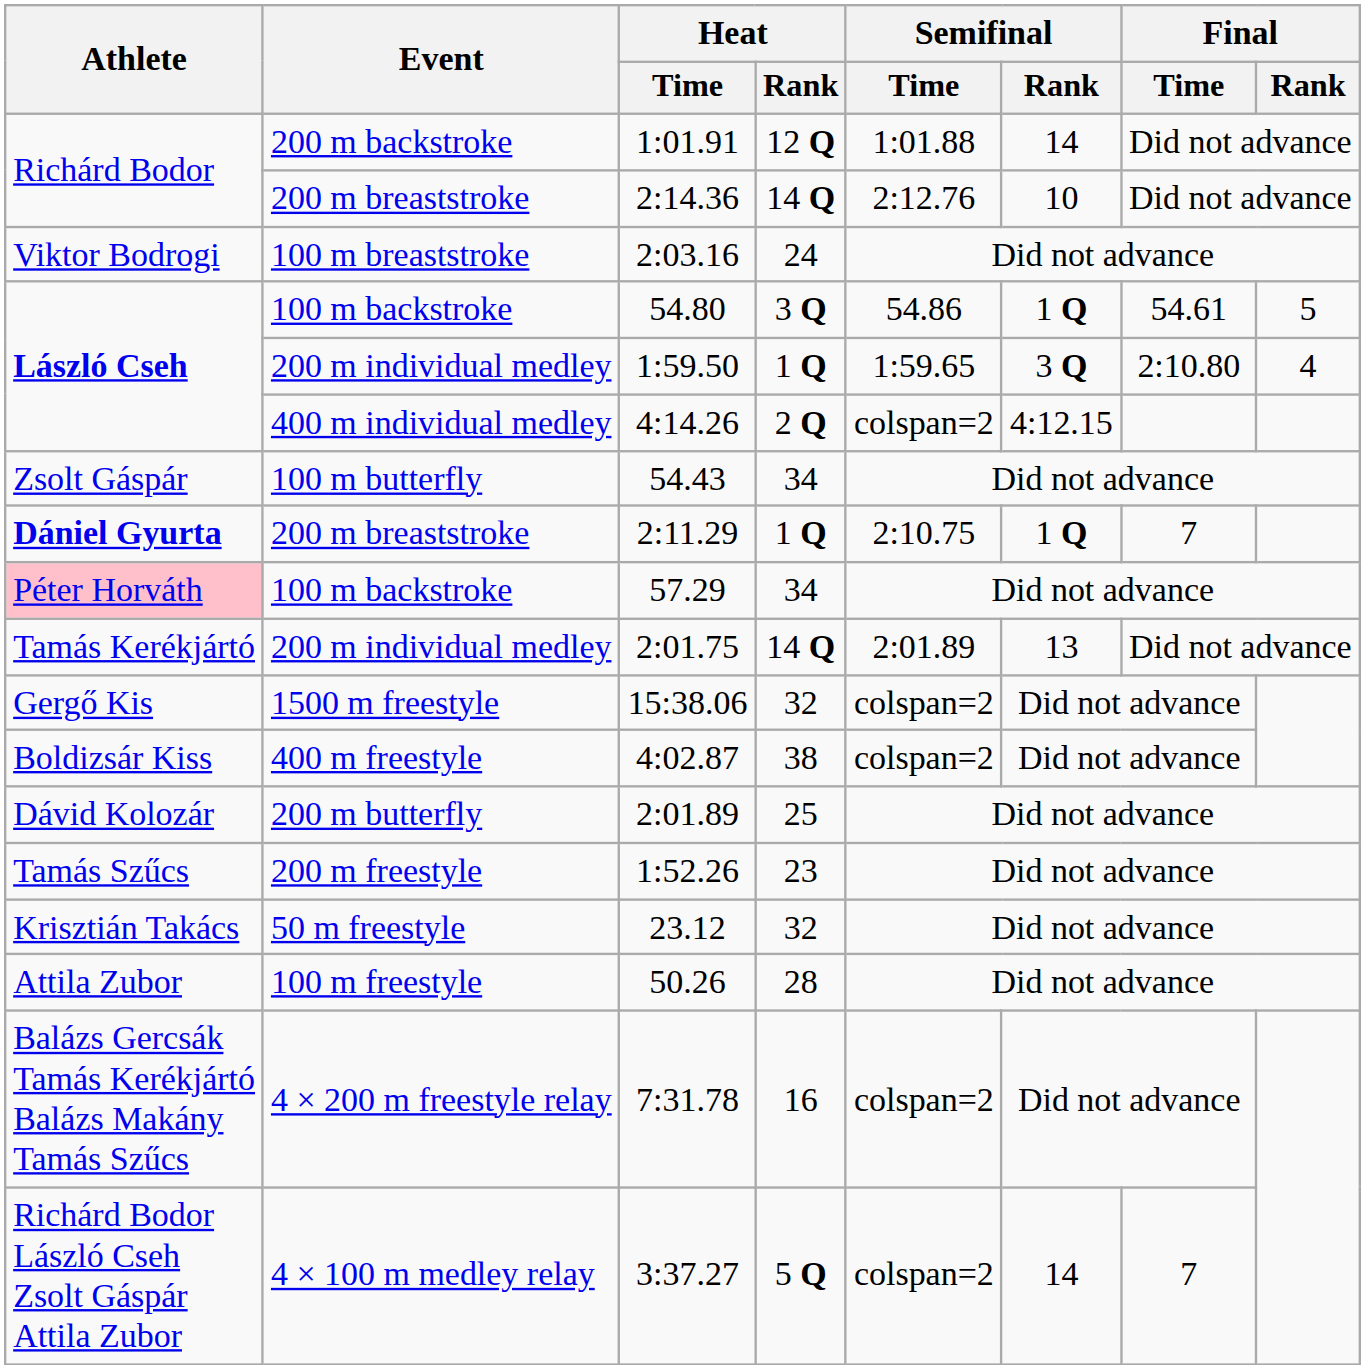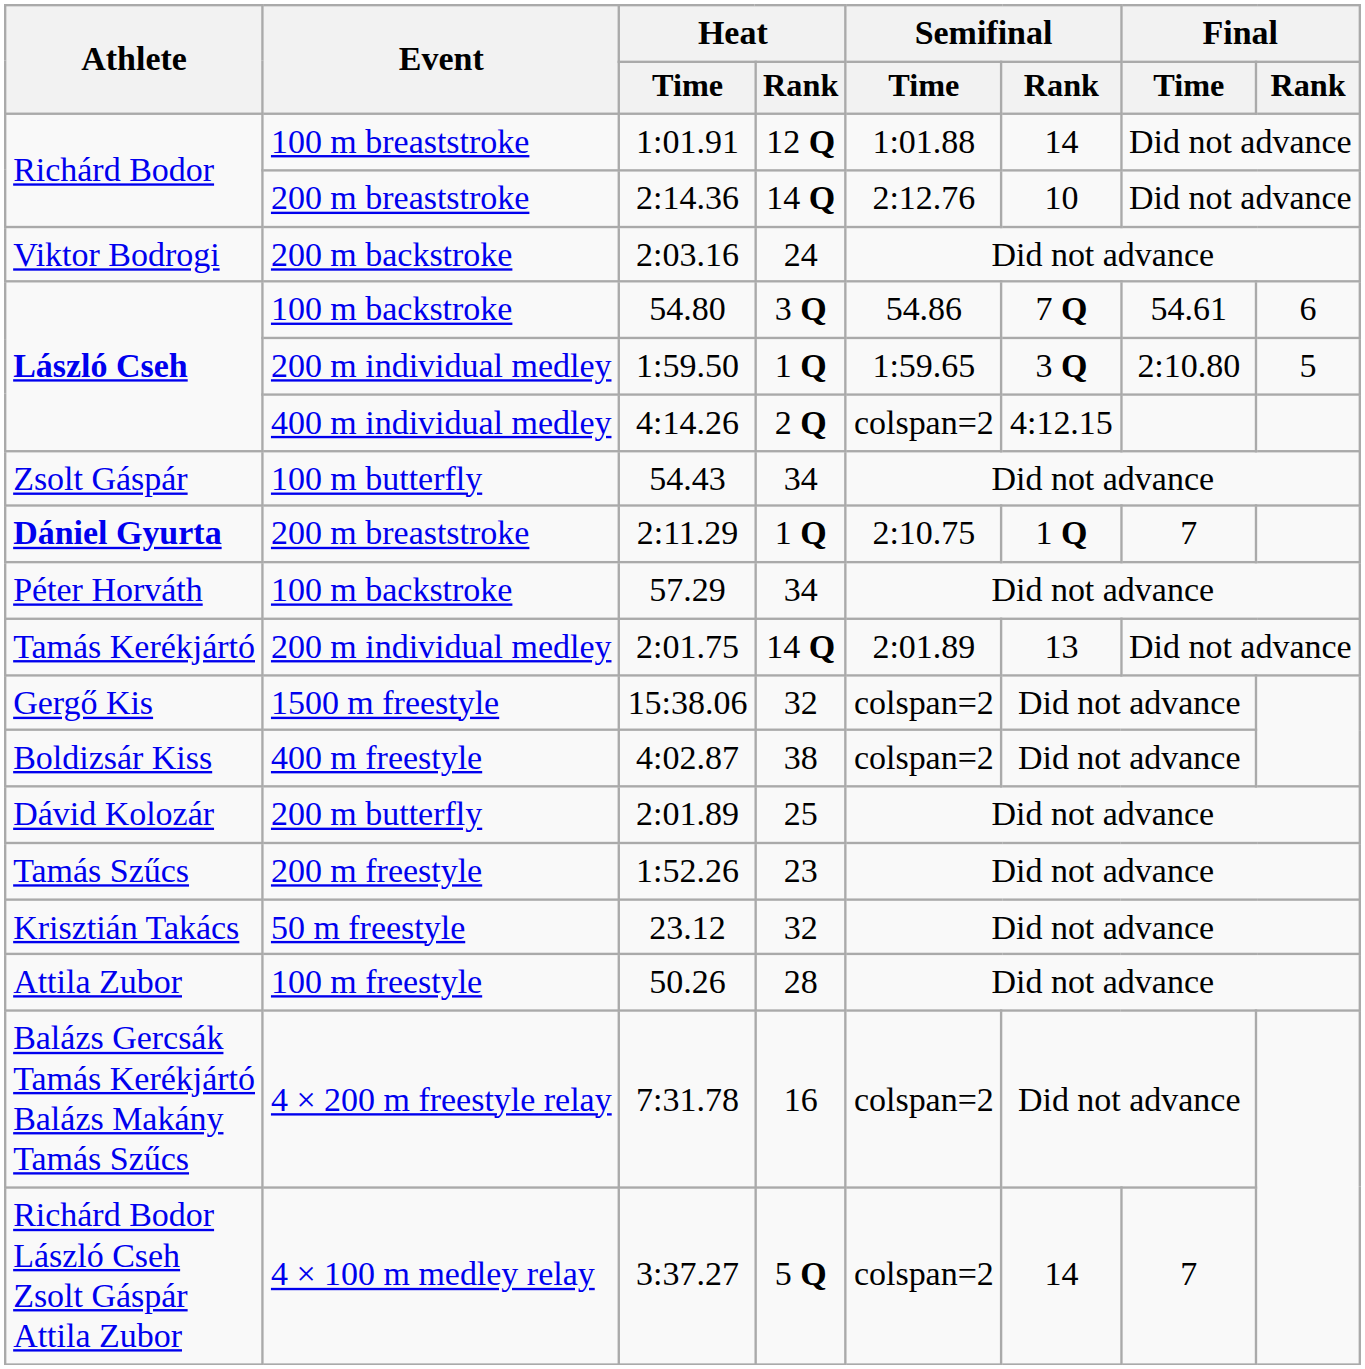(392, 141) 200 m backstroke -> (400, 141) 100 m breaststroke
(400, 254) 100 m breaststroke -> (392, 254) 200 m backstroke
(1061, 310) 1 Q -> (1061, 310) 7 Q
(1308, 310) 5 -> (1308, 310) 6
(1308, 366) 4 -> (1308, 366) 5
(108, 590) pink background -> (108, 590) no background
